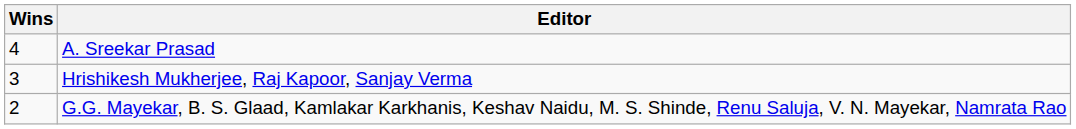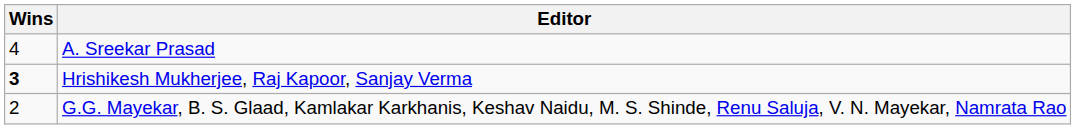(14, 78) normal -> (14, 78) bold
